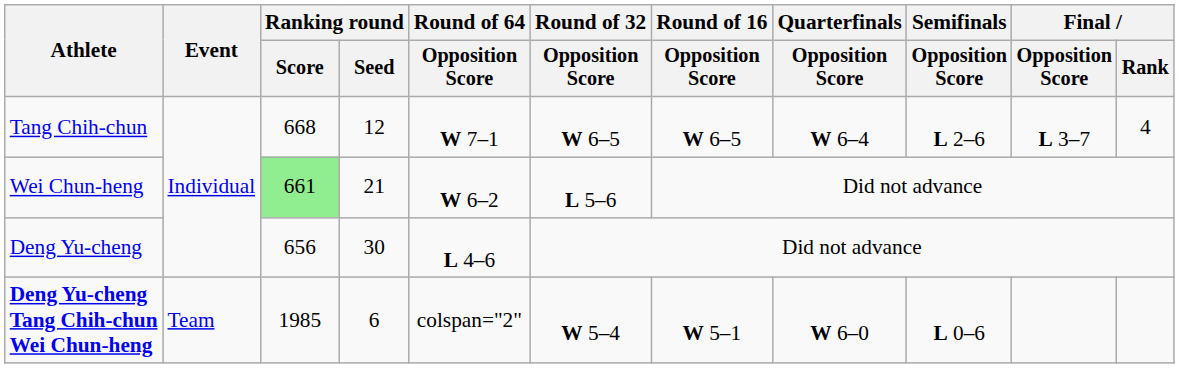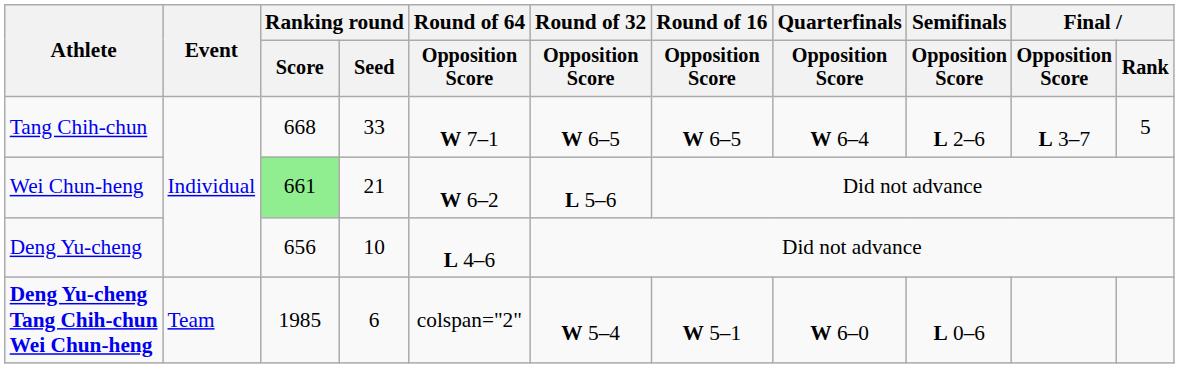(374, 127) 12 -> (374, 127) 33
(1145, 127) 4 -> (1145, 127) 5
(374, 247) 30 -> (374, 247) 10
